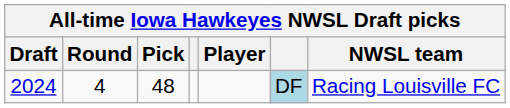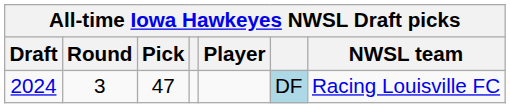(100, 86) 4 -> (100, 86) 3
(163, 86) 48 -> (163, 86) 47
